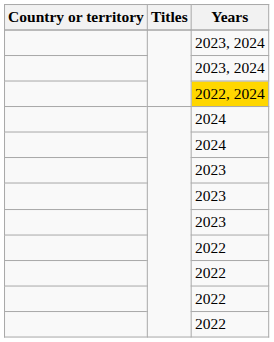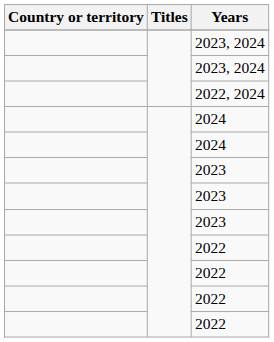(230, 94) gold background -> (230, 94) no background
